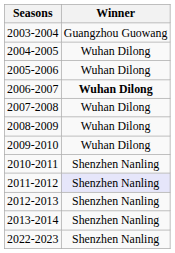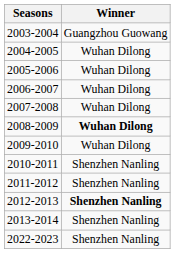(116, 88) bold -> (116, 88) normal
(116, 126) normal -> (116, 126) bold
(116, 182) lavender background -> (116, 182) no background
(116, 201) normal -> (116, 201) bold
